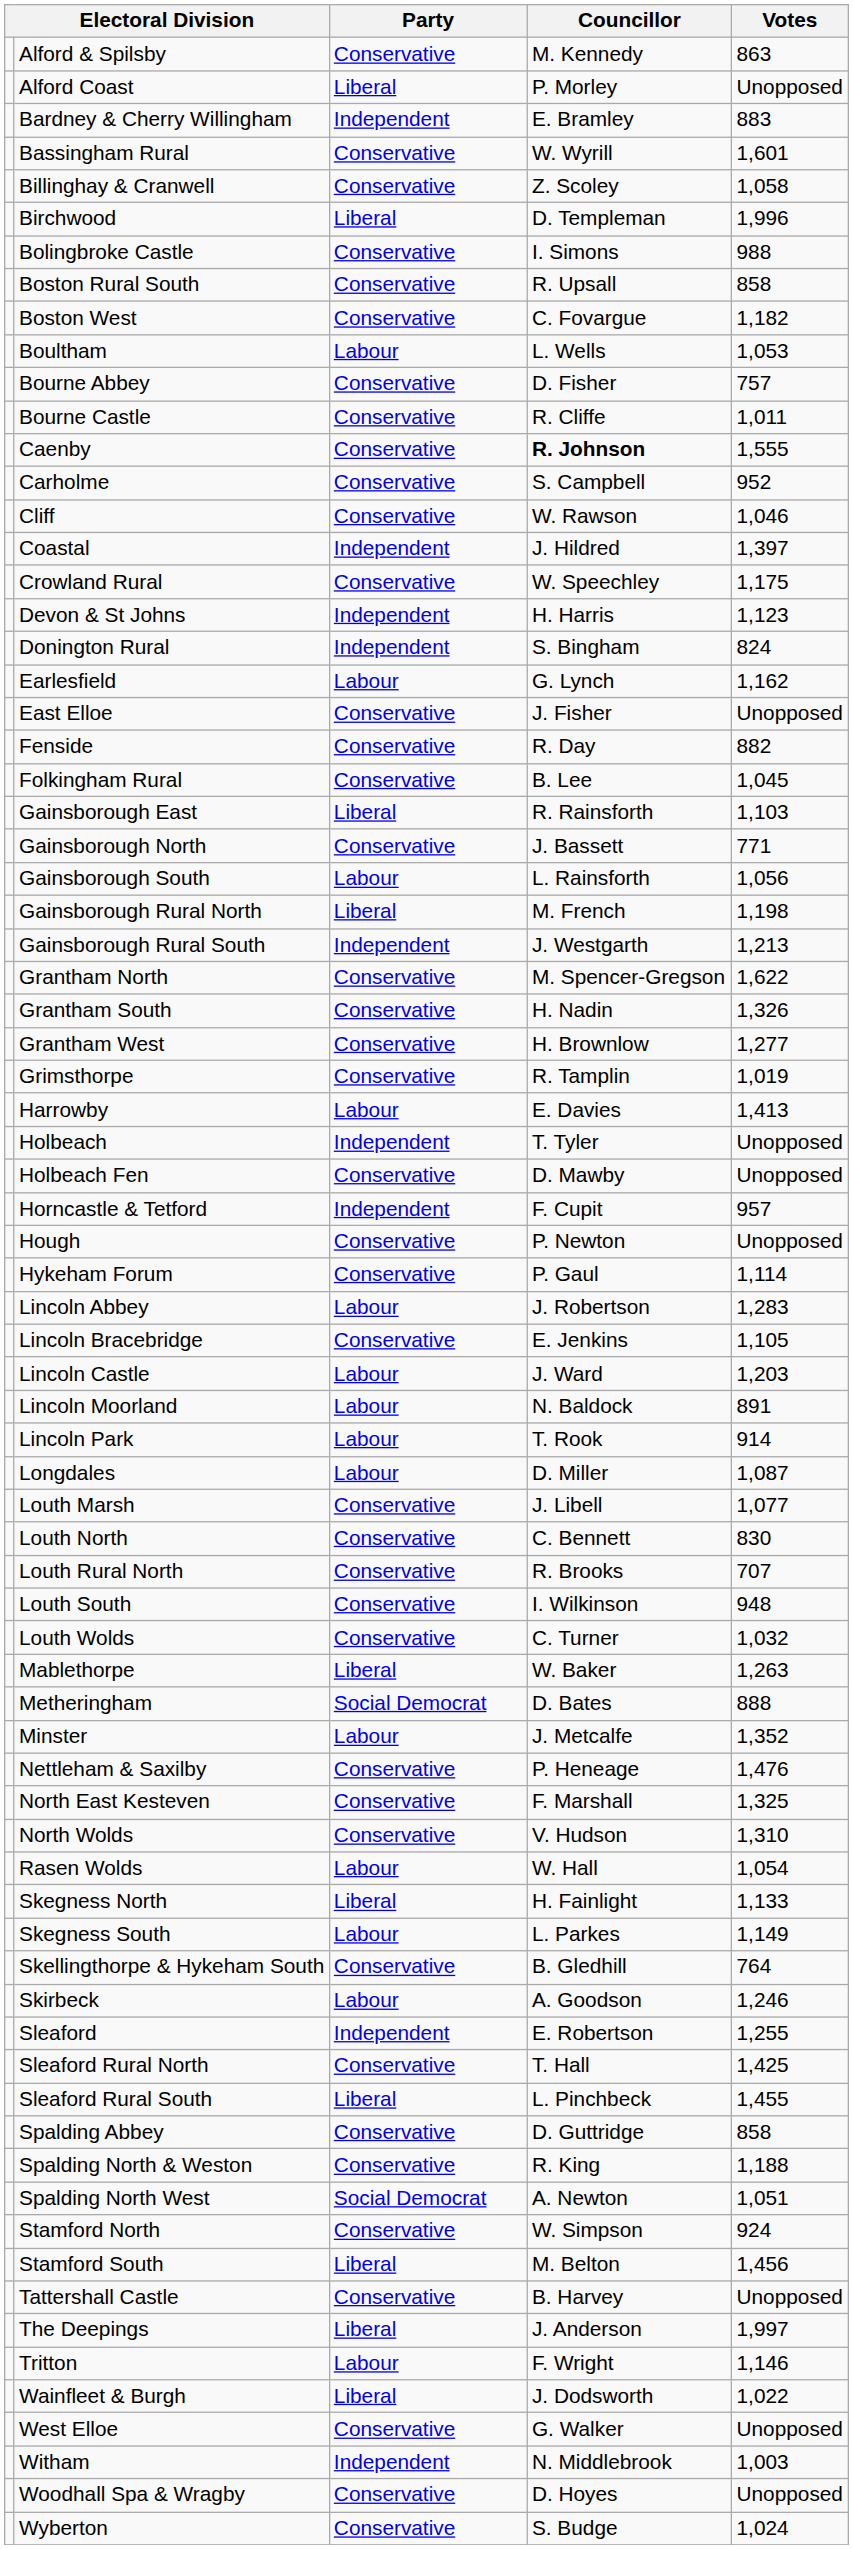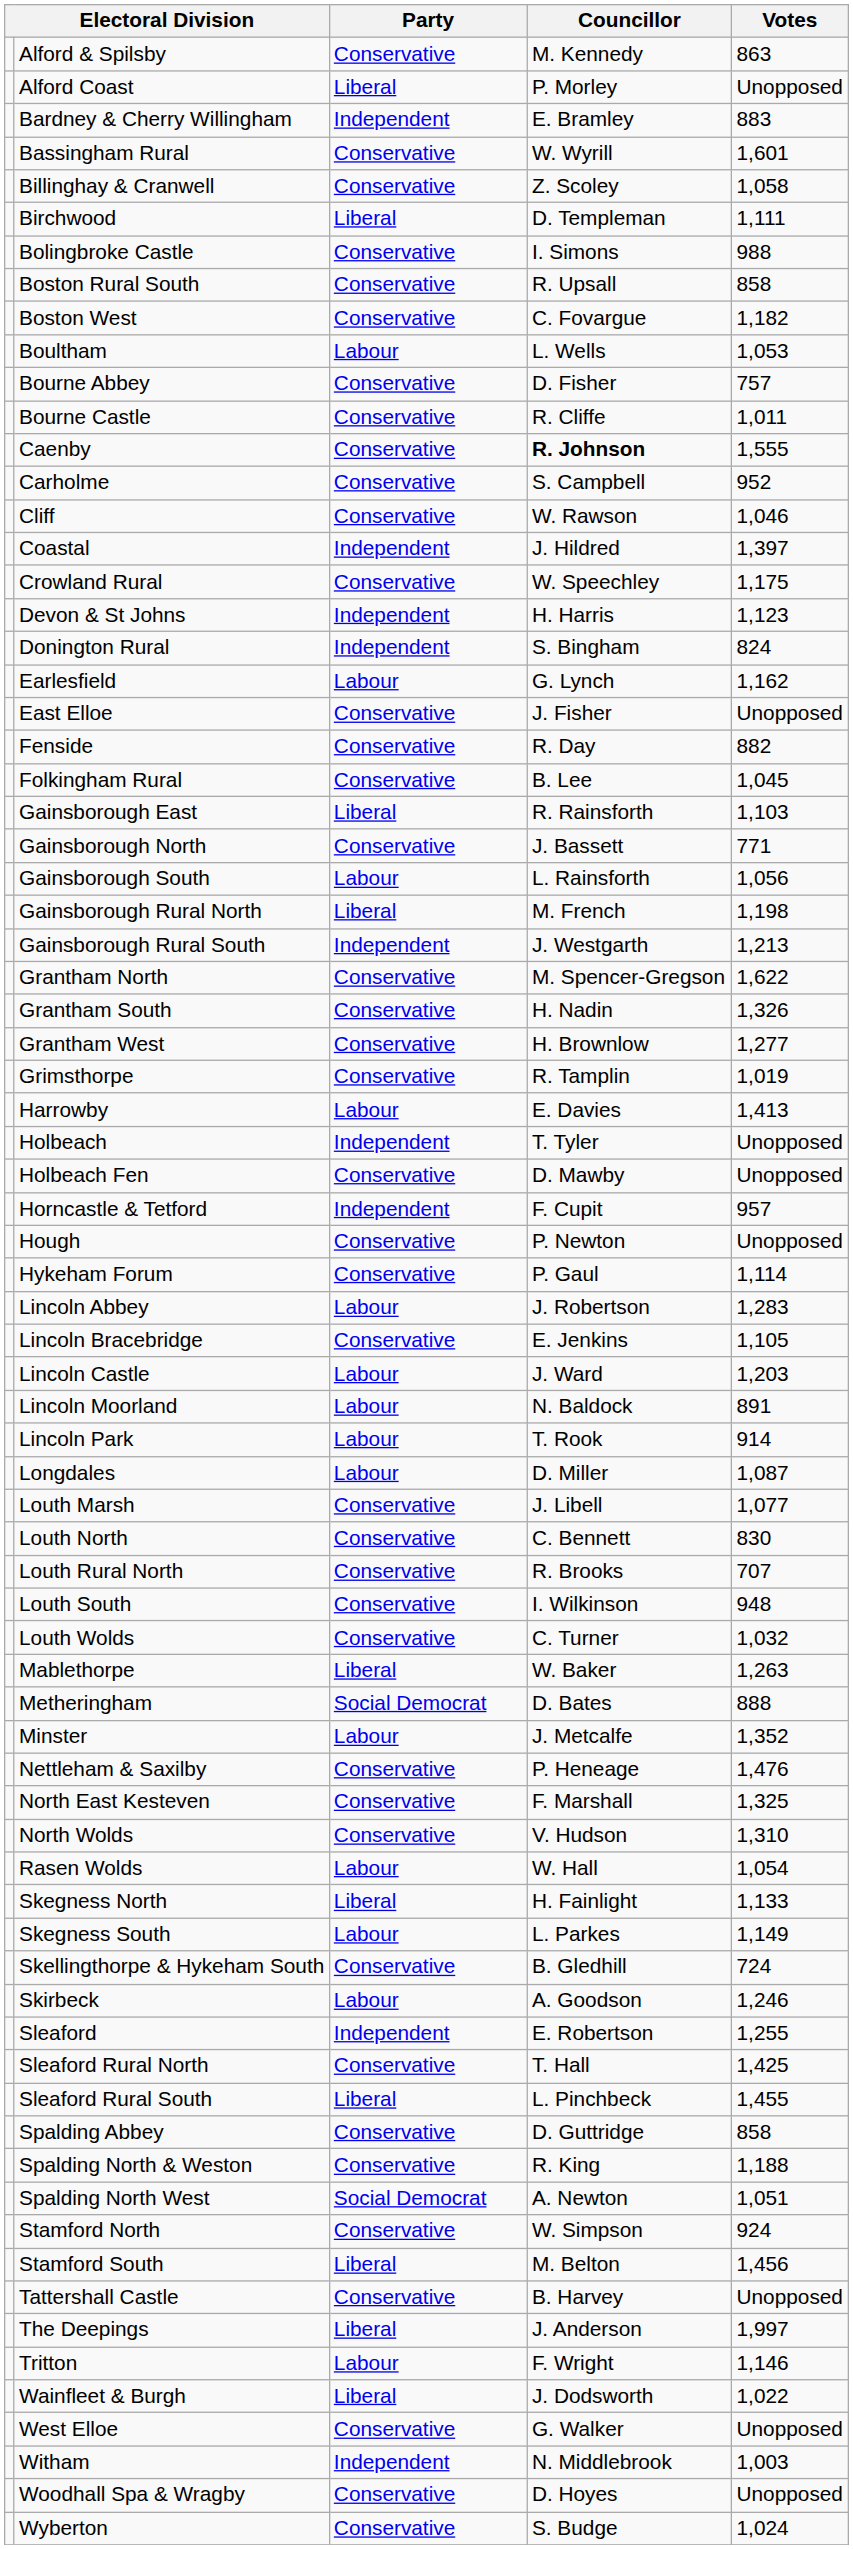(763, 218) 1,996 -> (761, 218) 1,111
(754, 1967) 764 -> (754, 1967) 724
